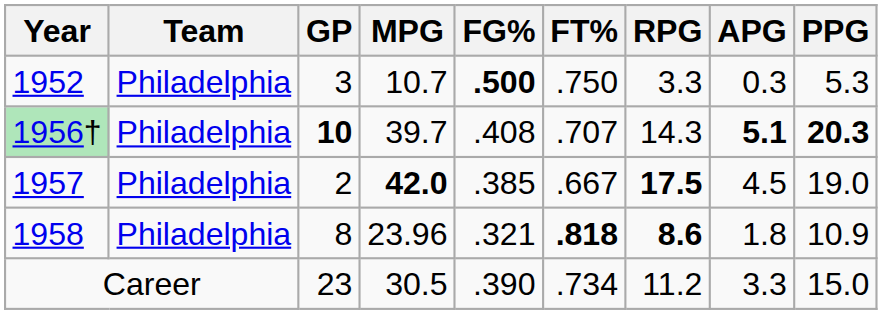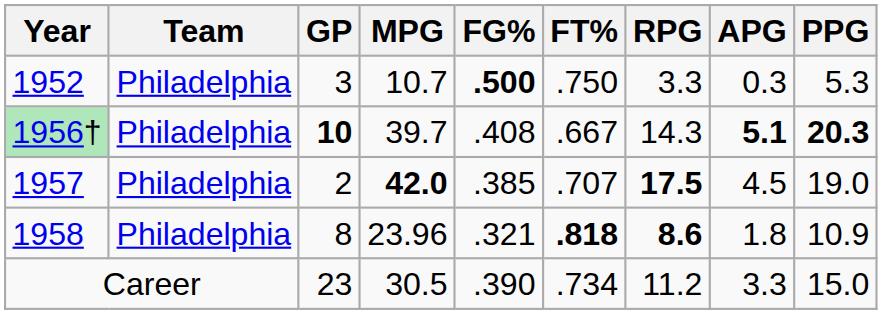(587, 132) .707 -> (587, 132) .667
(587, 183) .667 -> (587, 183) .707
